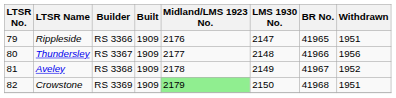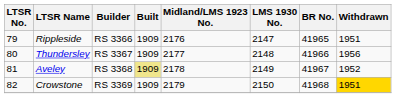(148, 69) no background -> (148, 69) khaki background
(174, 85) lightgreen background -> (174, 85) no background
(350, 85) no background -> (350, 85) gold background
